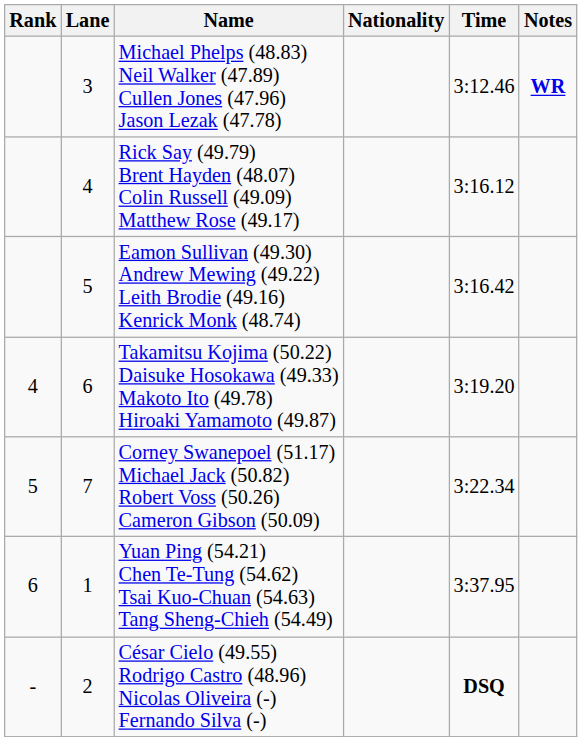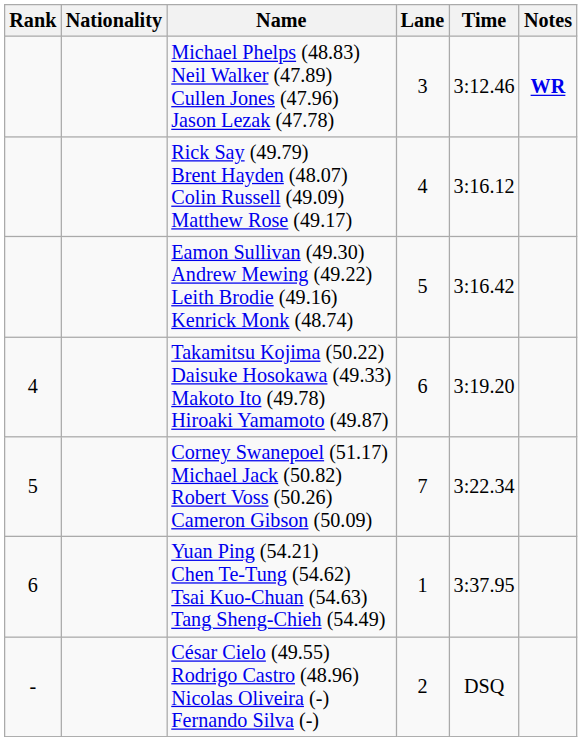columns swapped: (87, 20) <-> (396, 20)
(484, 686) bold -> (484, 686) normal
